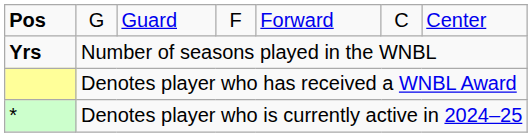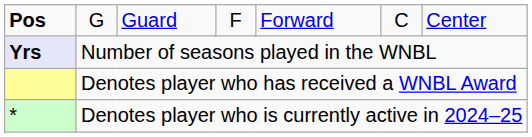(25, 52) no background -> (25, 52) lavender background
